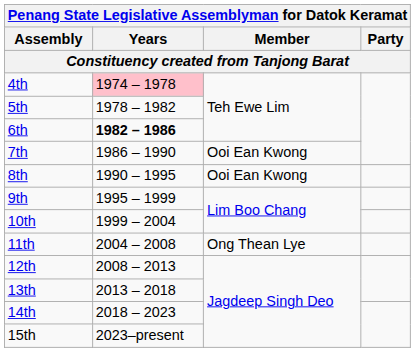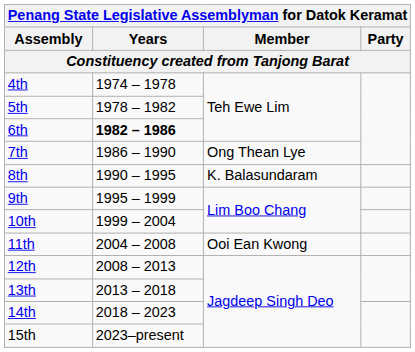(136, 84) pink background -> (136, 84) no background
(257, 152) Ooi Ean Kwong -> (256, 152) Ong Thean Lye
(257, 175) Ooi Ean Kwong -> (262, 175) K. Balasundaram
(256, 244) Ong Thean Lye -> (257, 244) Ooi Ean Kwong
